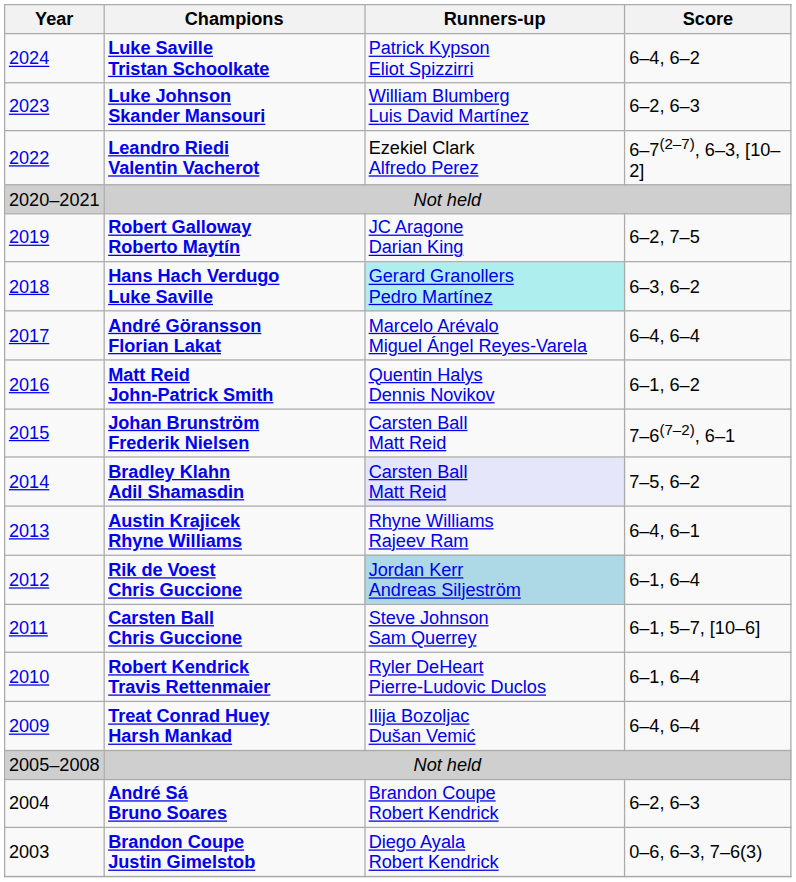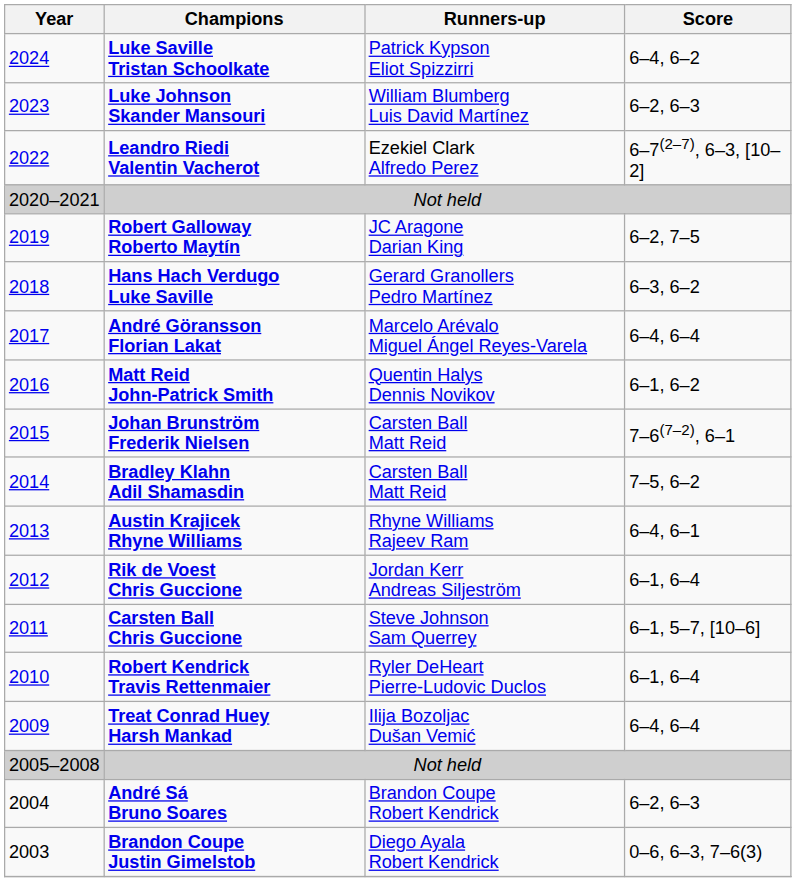(441, 287) paleturquoise background -> (441, 287) no background
(418, 482) lavender background -> (418, 482) no background
(445, 580) lightblue background -> (445, 580) no background
